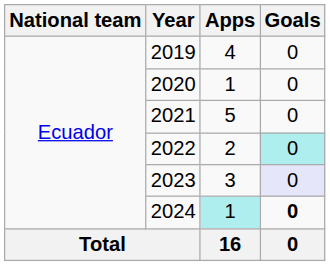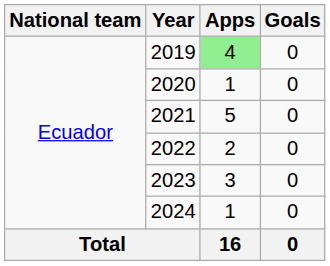(230, 52) no background -> (230, 52) lightgreen background
(293, 148) paleturquoise background -> (293, 148) no background
(293, 180) lavender background -> (293, 180) no background
(230, 212) paleturquoise background -> (230, 212) no background
(293, 212) bold -> (293, 212) normal
